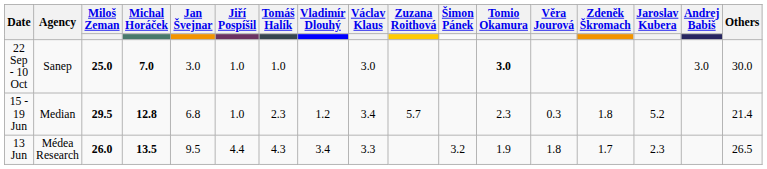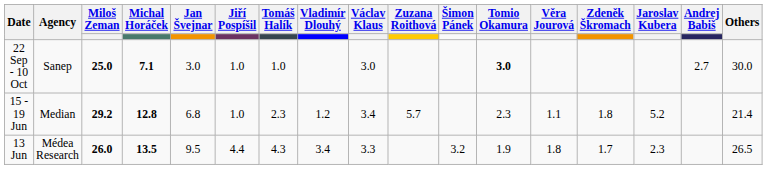(147, 66) 7.0 -> (147, 66) 7.1
(702, 66) 3.0 -> (702, 66) 2.7
(102, 113) 29.5 -> (102, 113) 29.2
(554, 113) 0.3 -> (554, 113) 1.1
